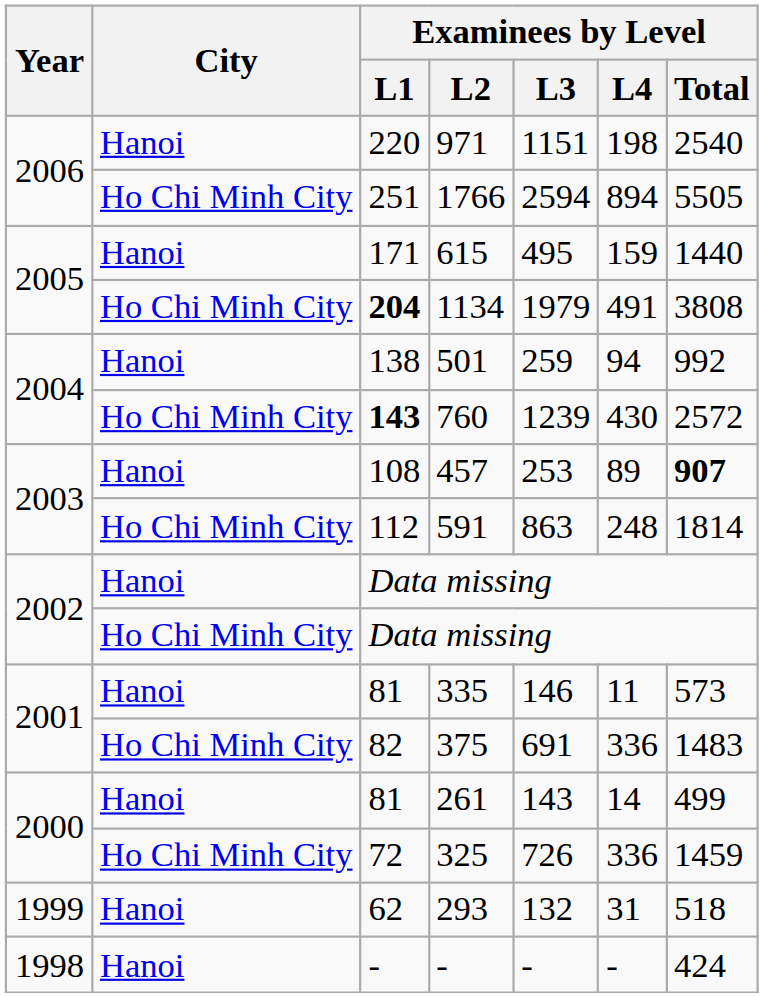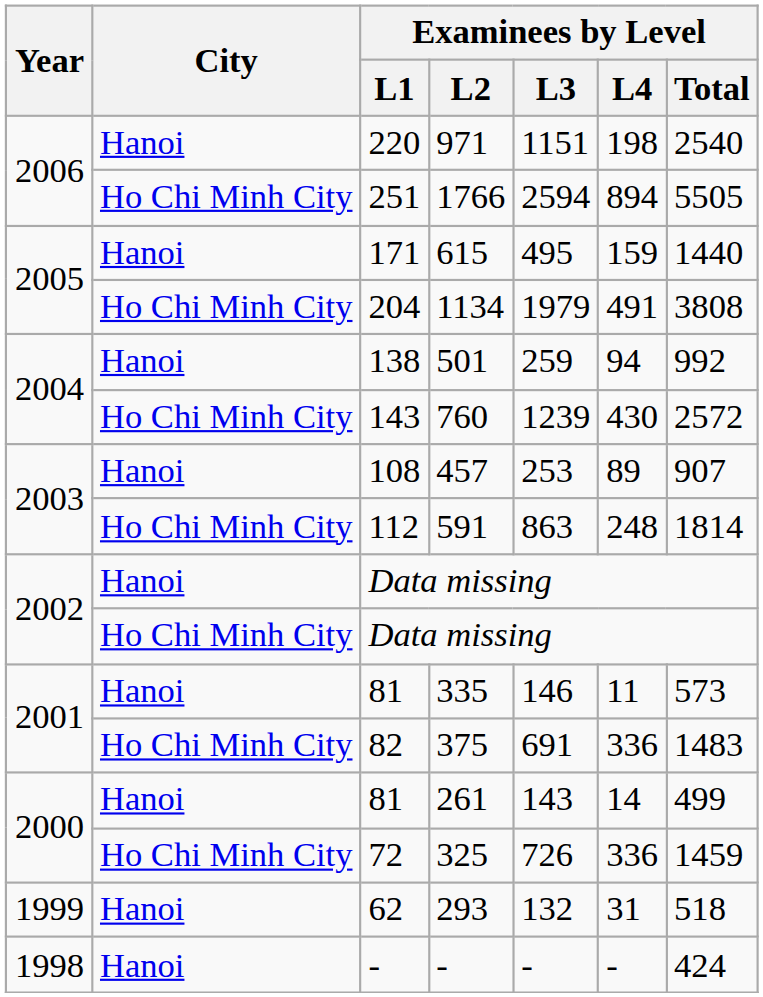(394, 306) bold -> (394, 306) normal
(394, 416) bold -> (394, 416) normal
(700, 470) bold -> (700, 470) normal
